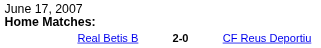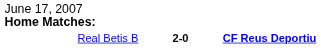(267, 38) normal -> (269, 38) bold
